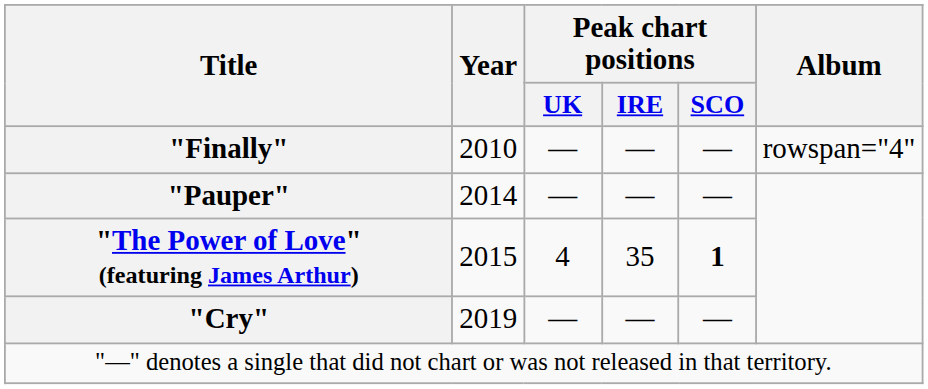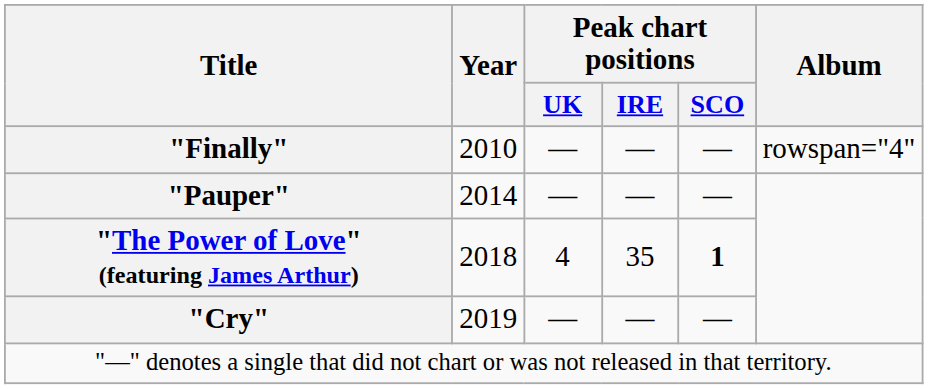(488, 257) 2015 -> (488, 257) 2018
